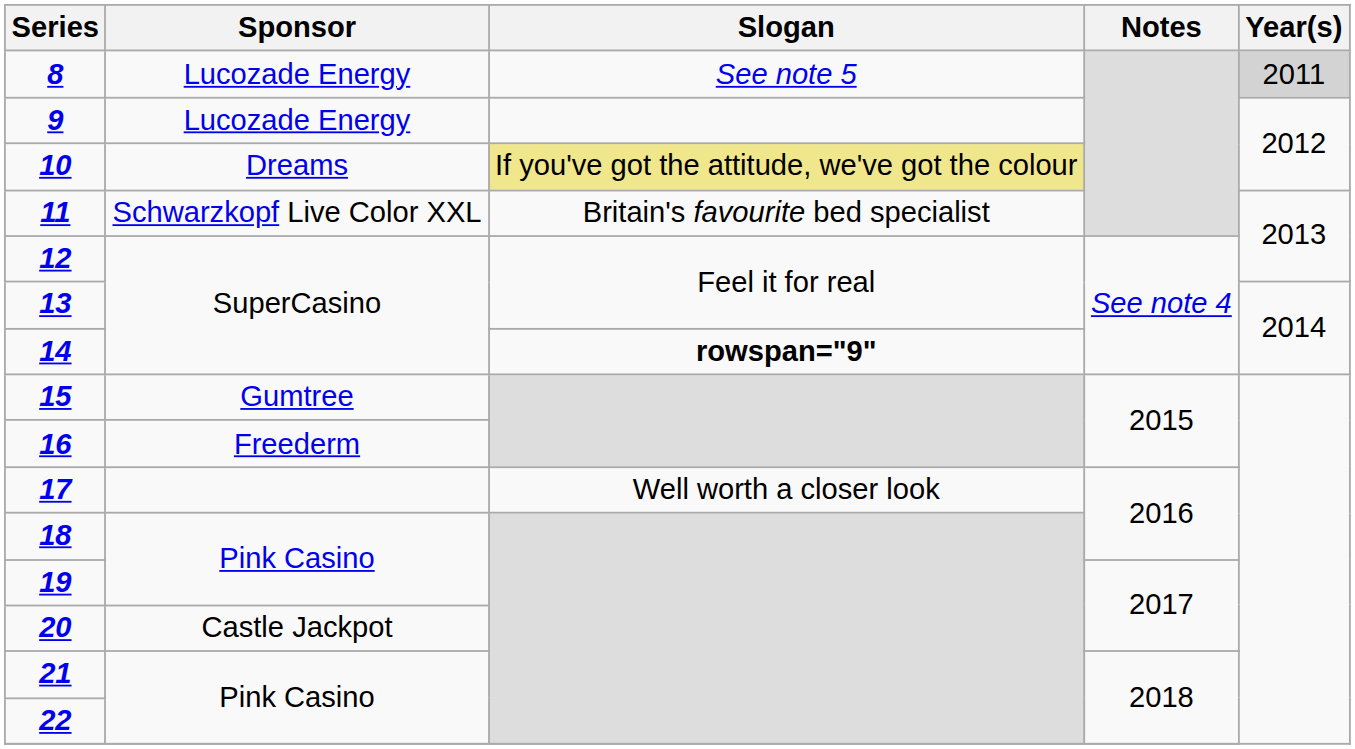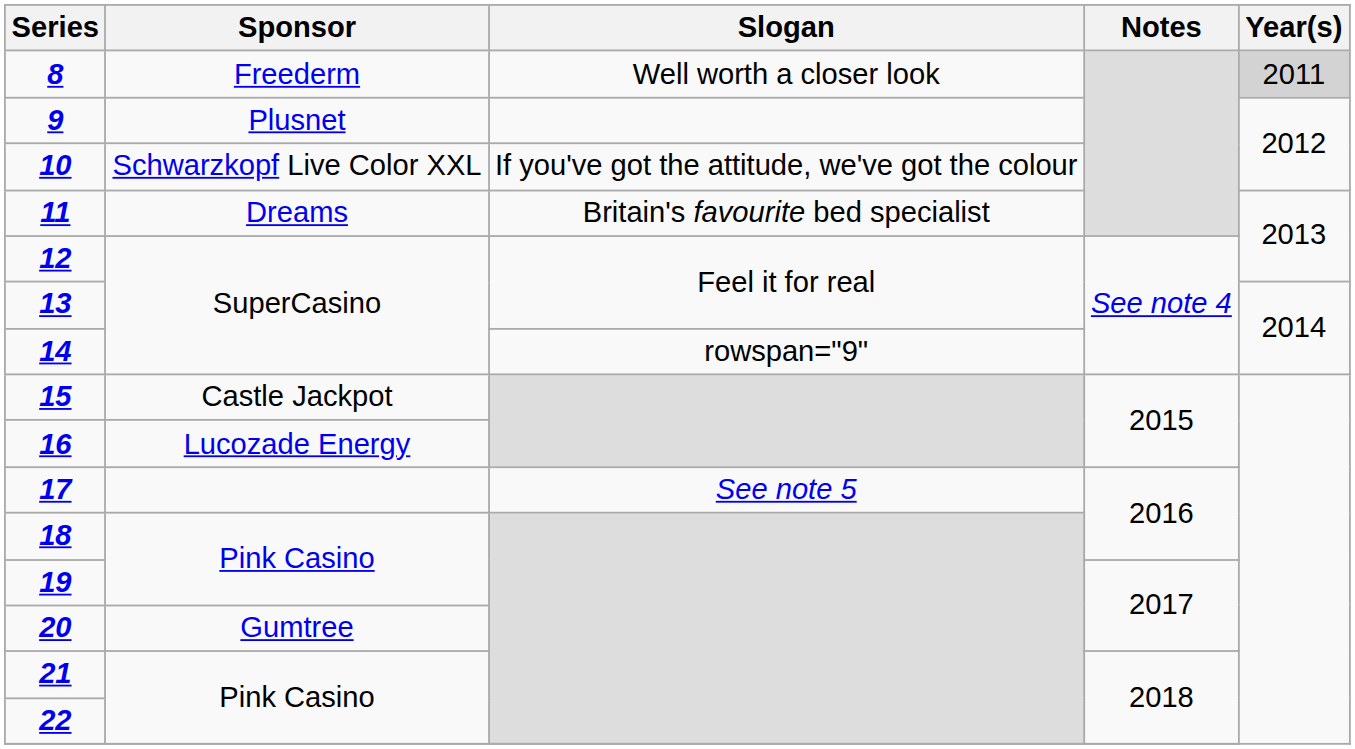(297, 73) Lucozade Energy -> (297, 73) Freederm
(786, 73) See note 5 -> (786, 73) Well worth a closer look
(297, 119) Lucozade Energy -> (297, 119) Plusnet
(297, 166) Dreams -> (297, 166) Schwarzkopf Live Color XXL
(786, 166) khaki background -> (786, 166) no background
(297, 212) Schwarzkopf Live Color XXL -> (297, 212) Dreams
(786, 350) bold -> (786, 350) normal
(297, 397) Gumtree -> (297, 397) Castle Jackpot
(297, 443) Freederm -> (297, 443) Lucozade Energy
(786, 489) Well worth a closer look -> (786, 489) See note 5
(297, 627) Castle Jackpot -> (297, 627) Gumtree
